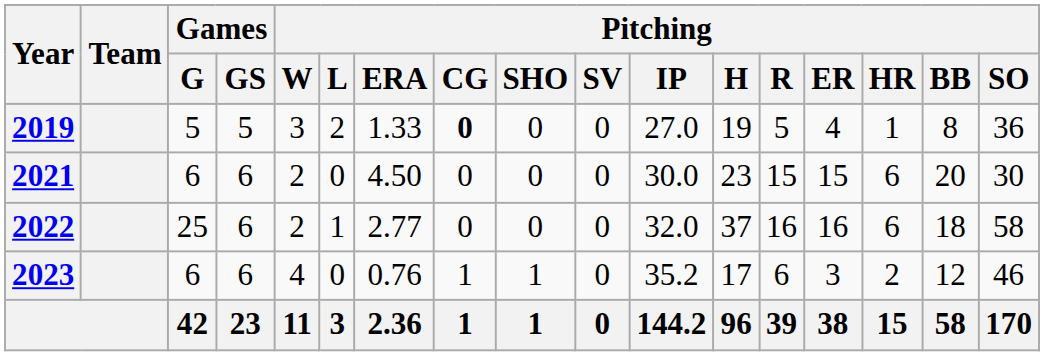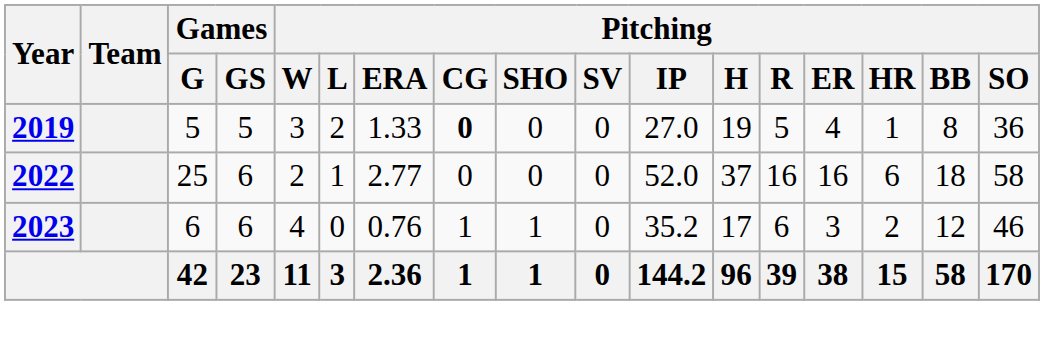- row: (43, 176)
(671, 226) 32.0 -> (671, 176) 52.0
